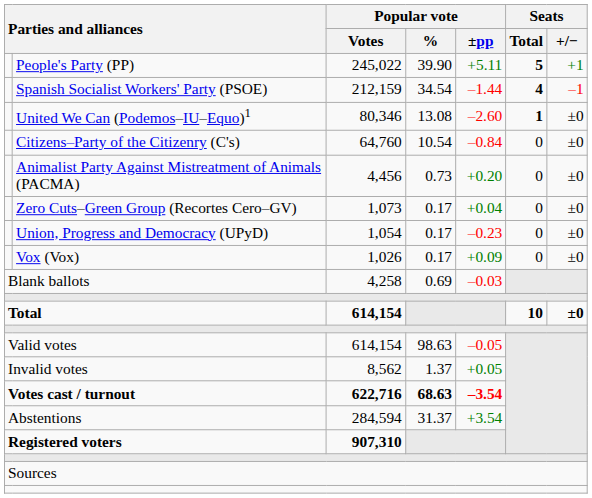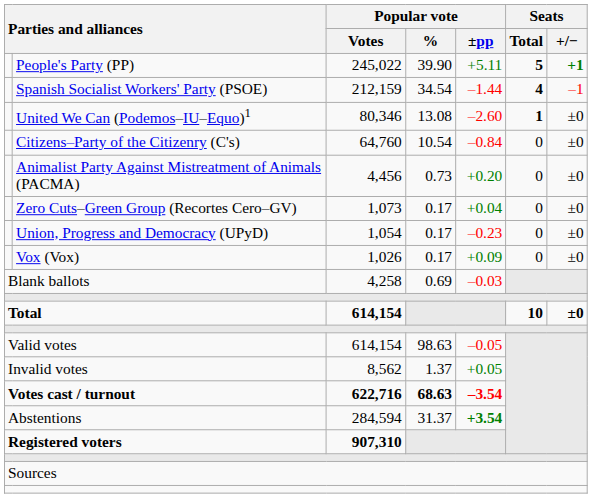(575, 65) normal -> (575, 65) bold
(485, 417) normal -> (484, 417) bold
